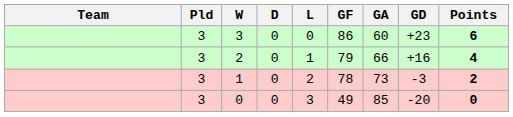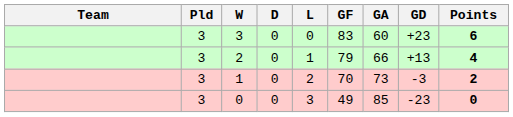(345, 37) 86 -> (345, 37) 83
(419, 58) +16 -> (419, 58) +13
(345, 79) 78 -> (345, 79) 70
(419, 101) -20 -> (419, 101) -23
